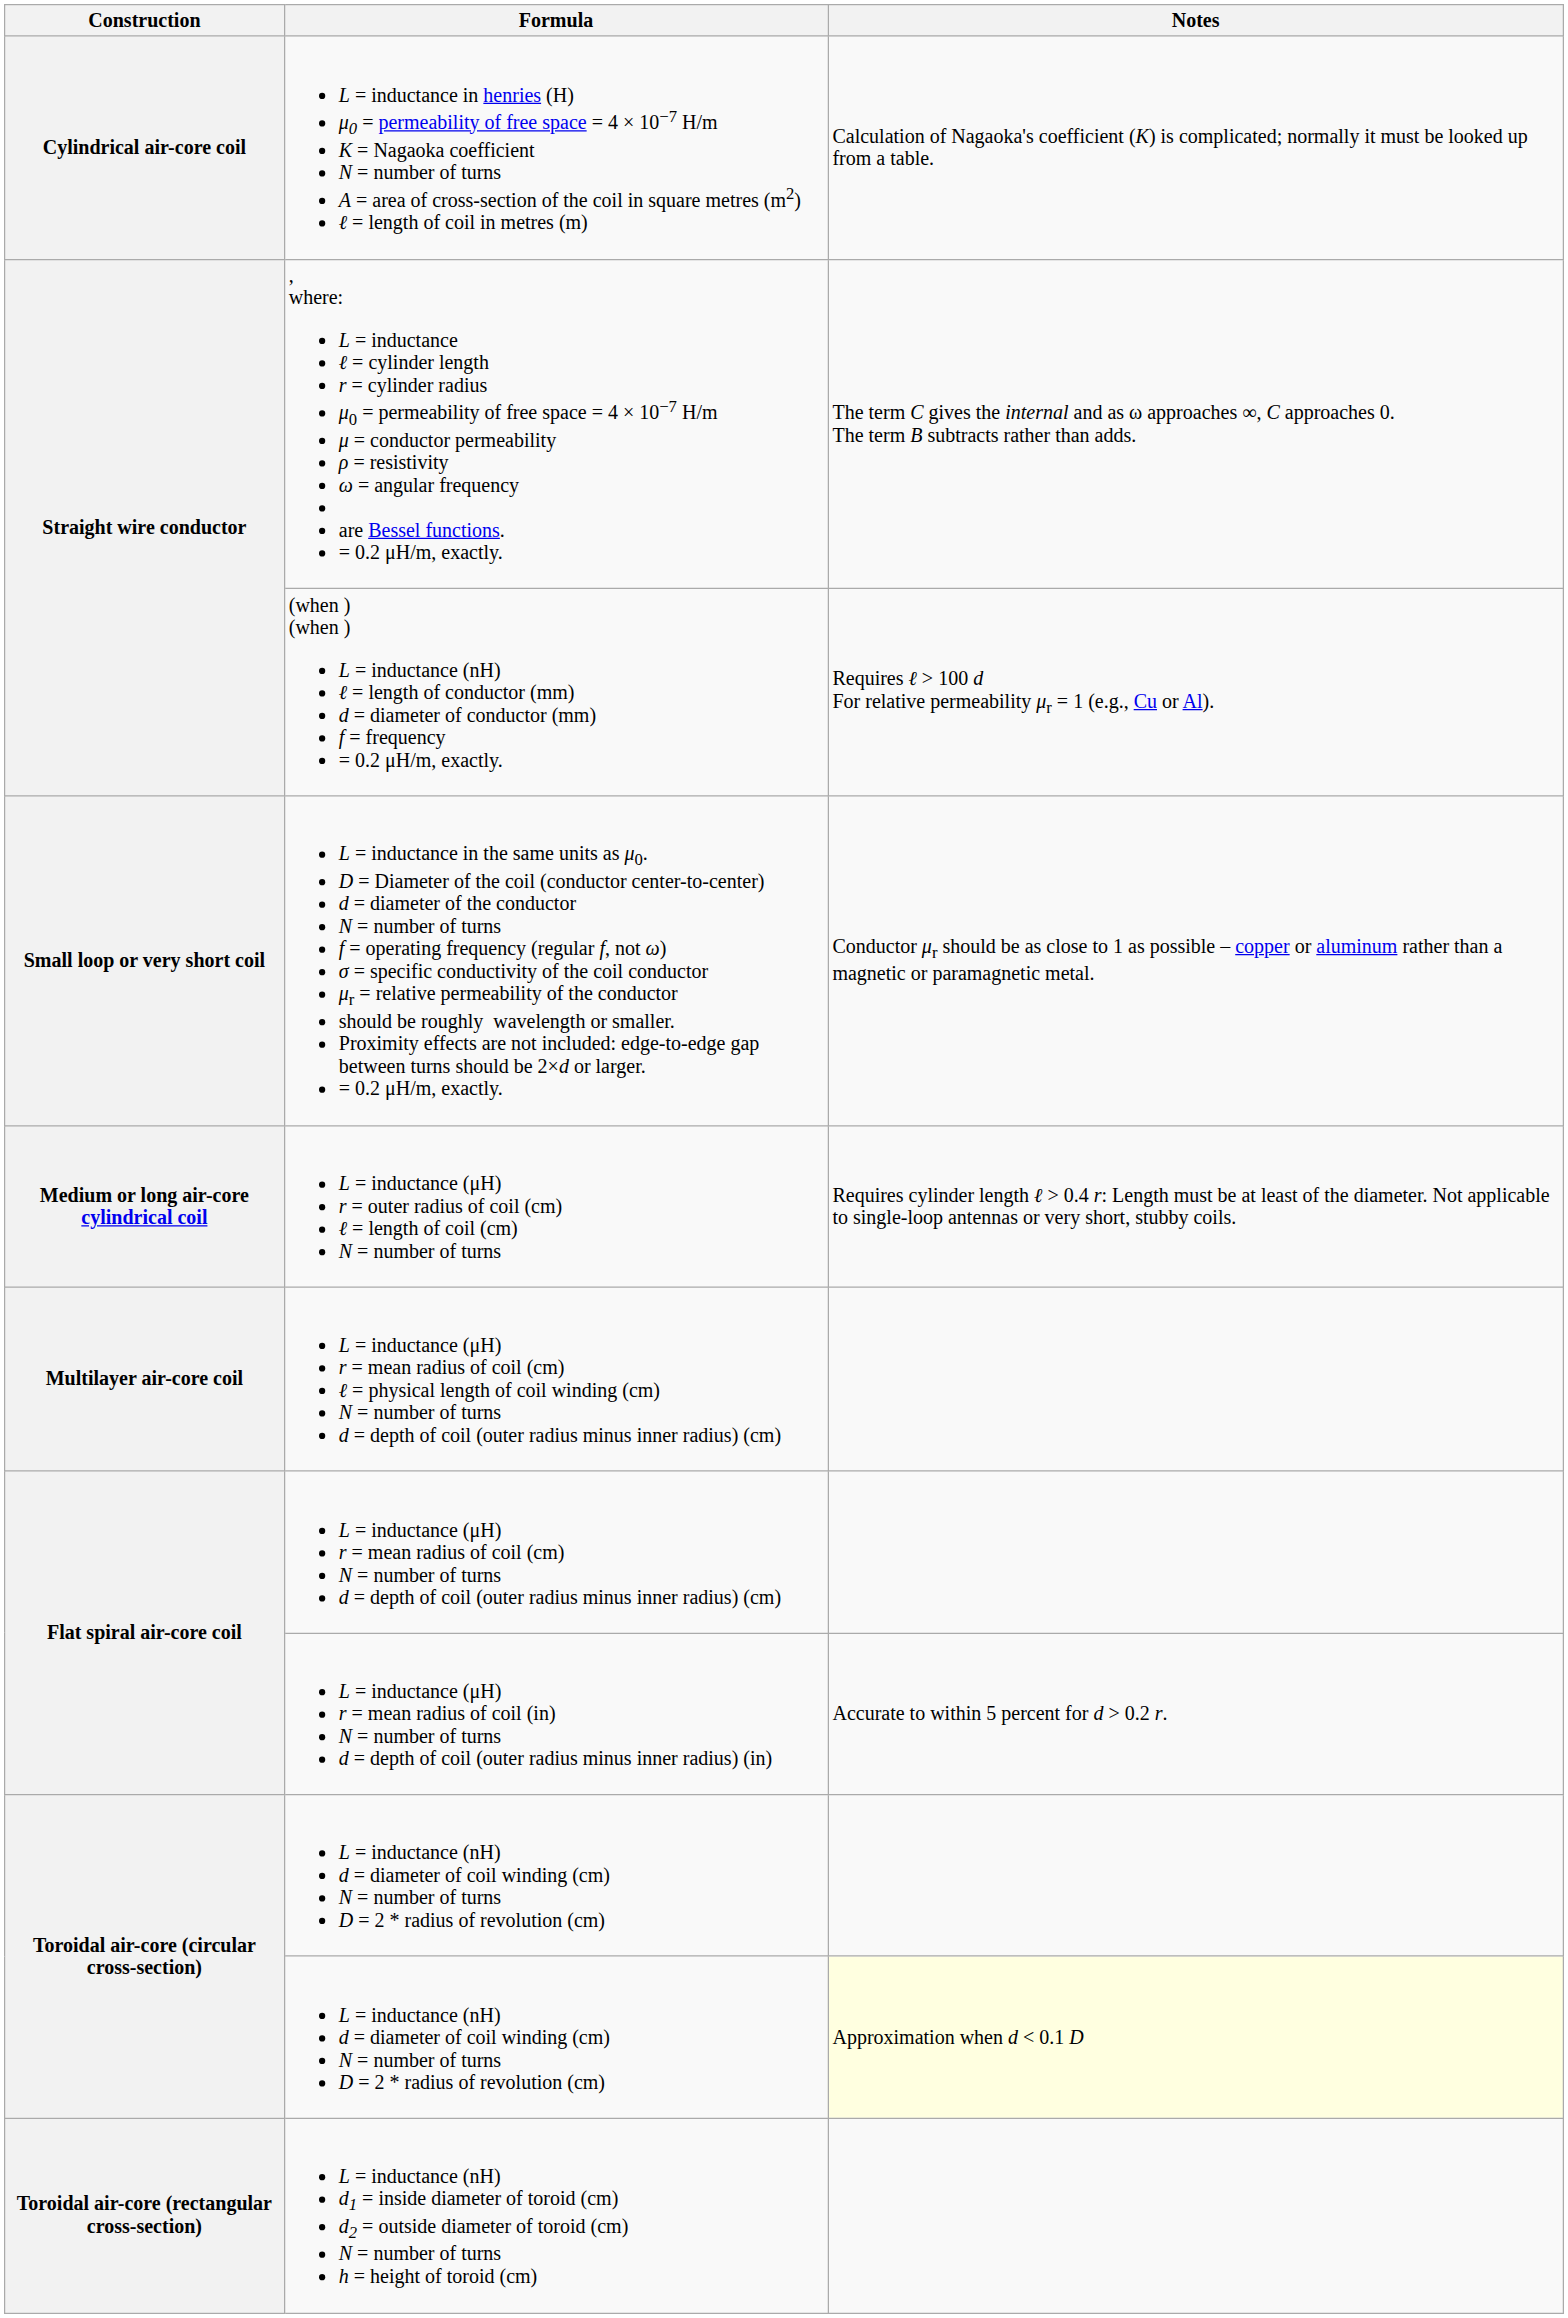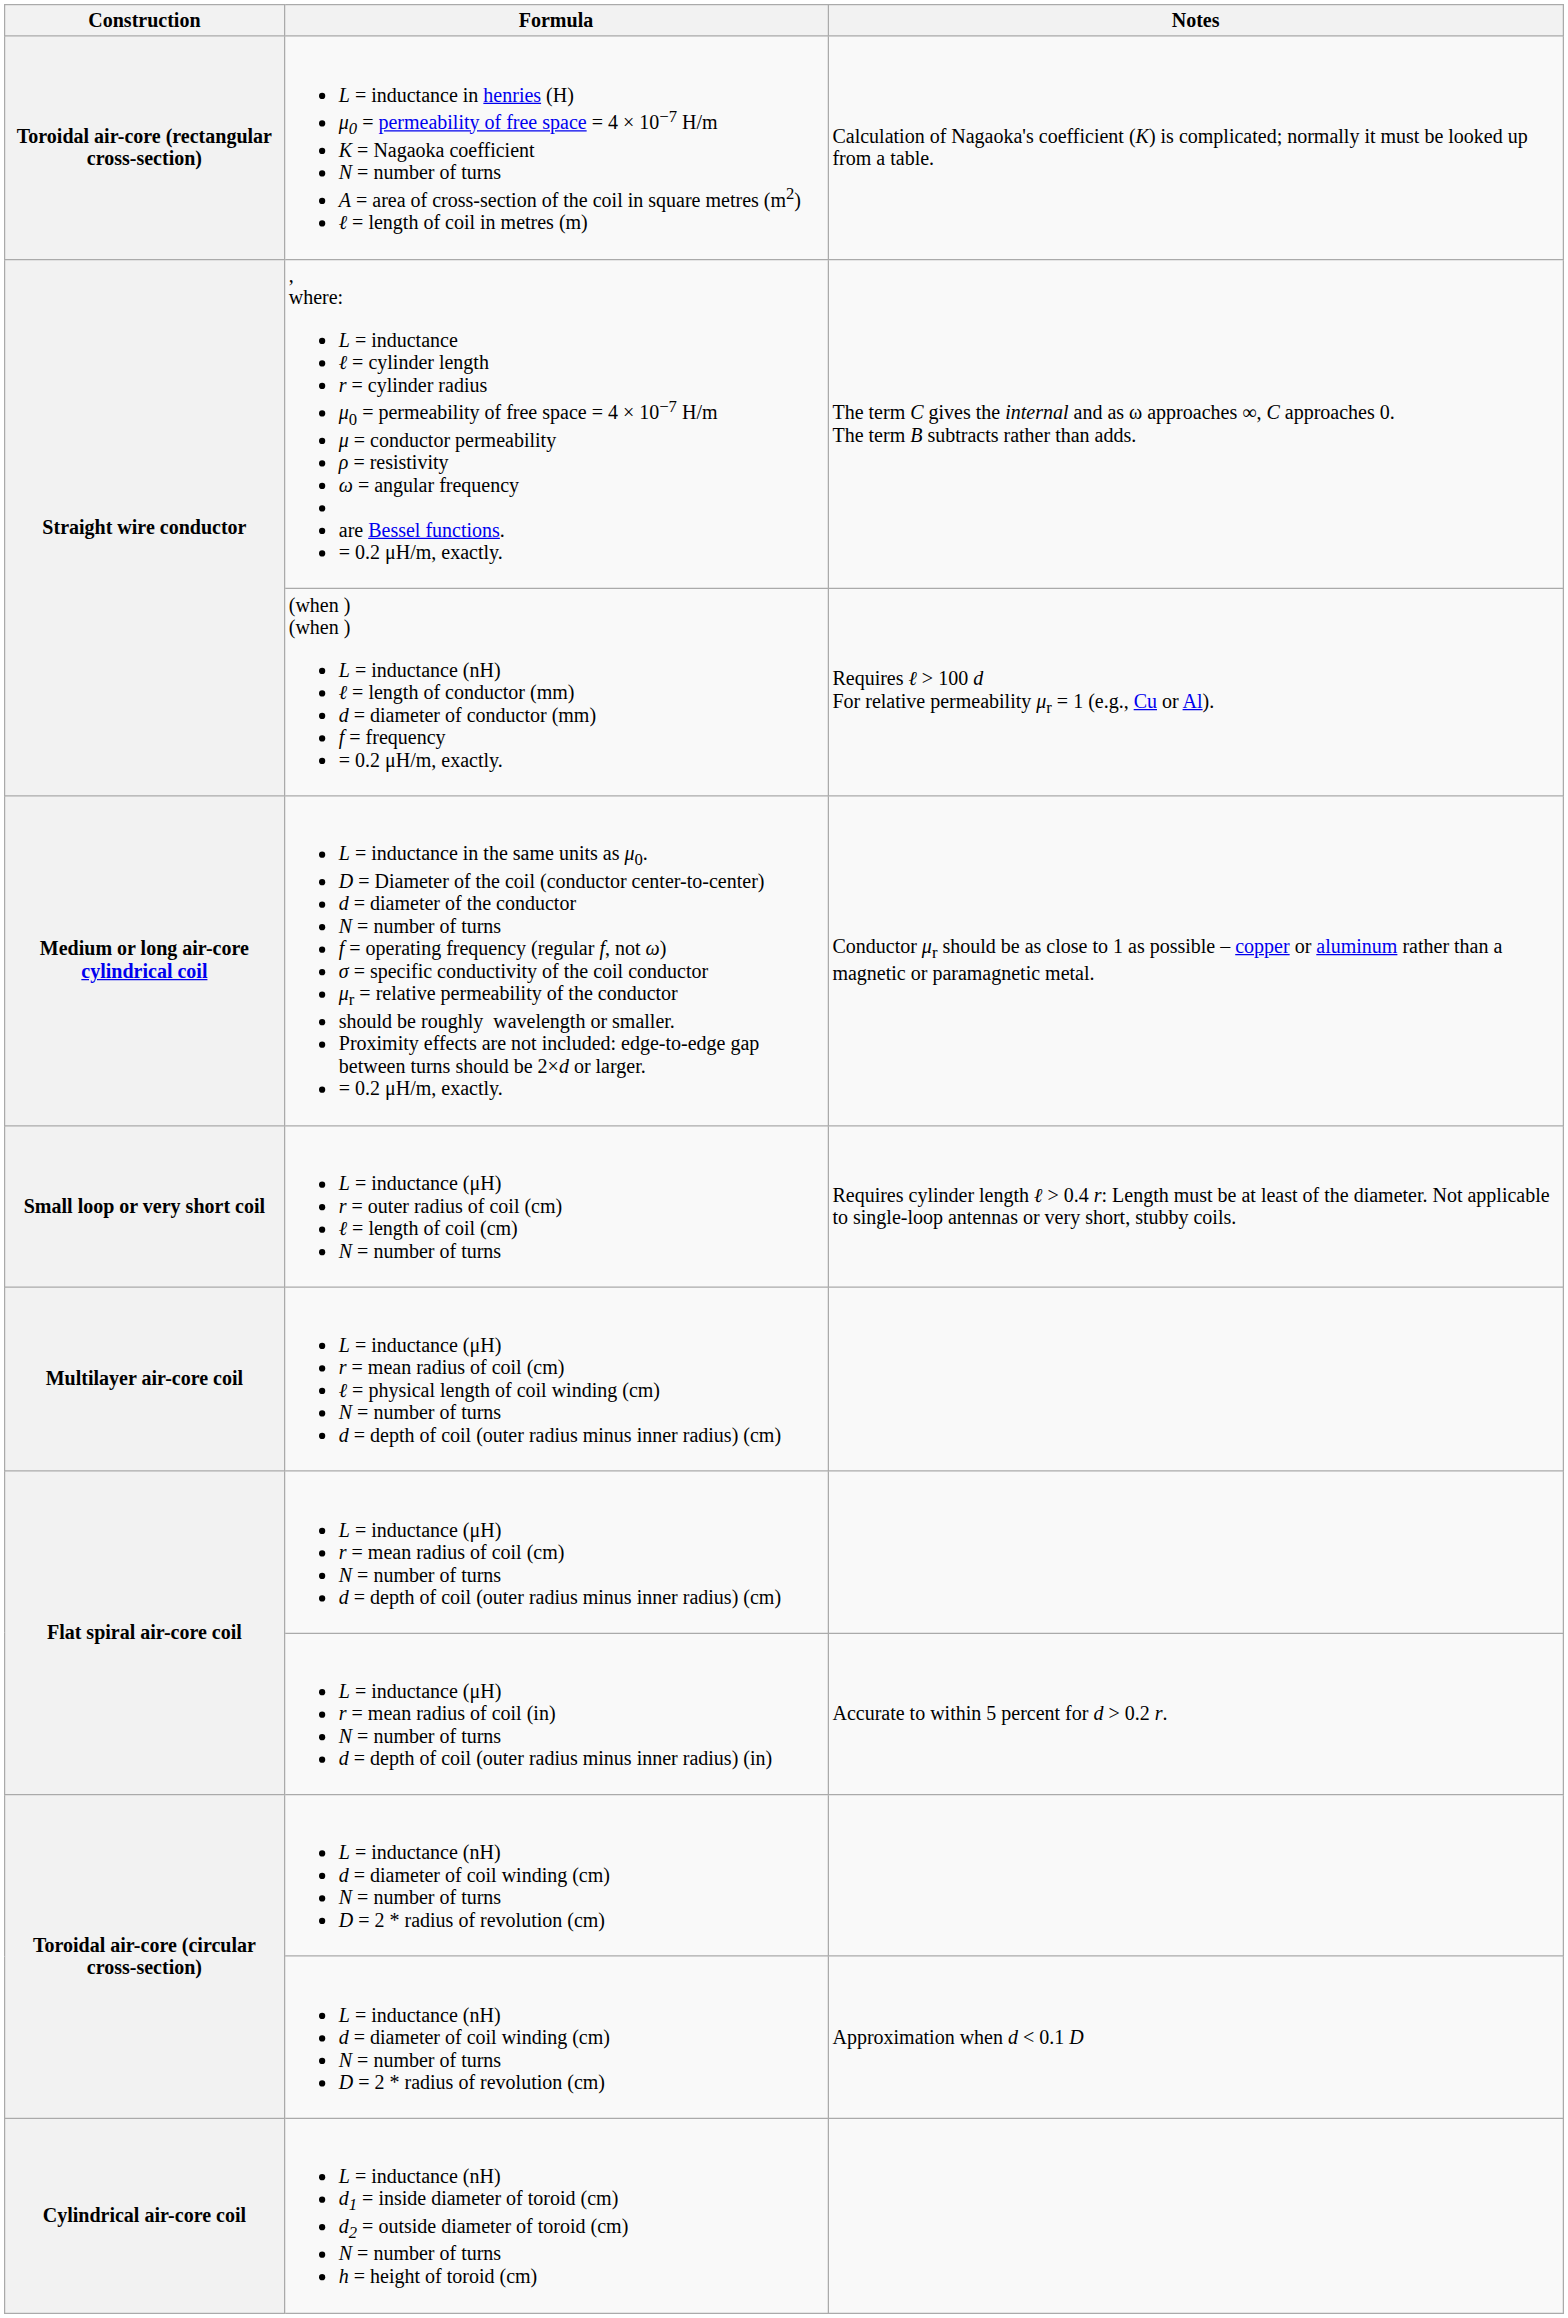(144, 147) Cylindrical air-core coil -> (144, 147) Toroidal air-core (rectangular cross-section)
(144, 960) Small loop or very short coil -> (144, 960) Medium or long air-core cylindrical coil
(144, 1206) Medium or long air-core cylindrical coil -> (144, 1206) Small loop or very short coil
(958, 2037) lightyellow background -> (958, 2037) no background
(144, 2215) Toroidal air-core (rectangular cross-section) -> (144, 2215) Cylindrical air-core coil
